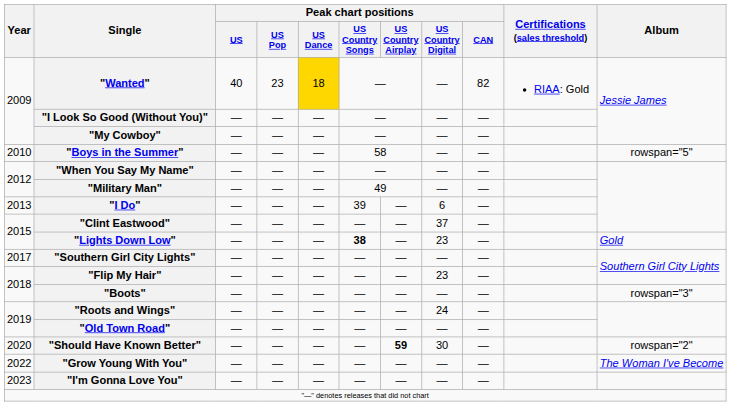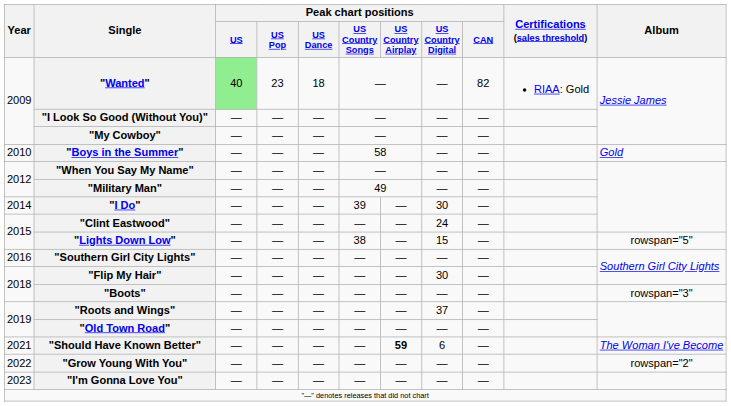(236, 83) no background -> (236, 83) lightgreen background
(319, 83) gold background -> (319, 83) no background
(662, 153) rowspan="5" -> (611, 153) Gold
(19, 205) 2013 -> (19, 205) 2014
(442, 205) 6 -> (442, 205) 30
(442, 223) 37 -> (442, 223) 24
(360, 240) bold -> (360, 240) normal
(442, 240) 23 -> (442, 240) 15
(611, 240) Gold -> (662, 240) rowspan="5"
(19, 258) 2017 -> (19, 258) 2016
(442, 275) 23 -> (442, 275) 30
(442, 310) 24 -> (442, 310) 37
(19, 345) 2020 -> (19, 345) 2021
(442, 345) 30 -> (442, 345) 6
(662, 345) rowspan="2" -> (662, 345) The Woman I've Become
(662, 363) The Woman I've Become -> (662, 363) rowspan="2"
